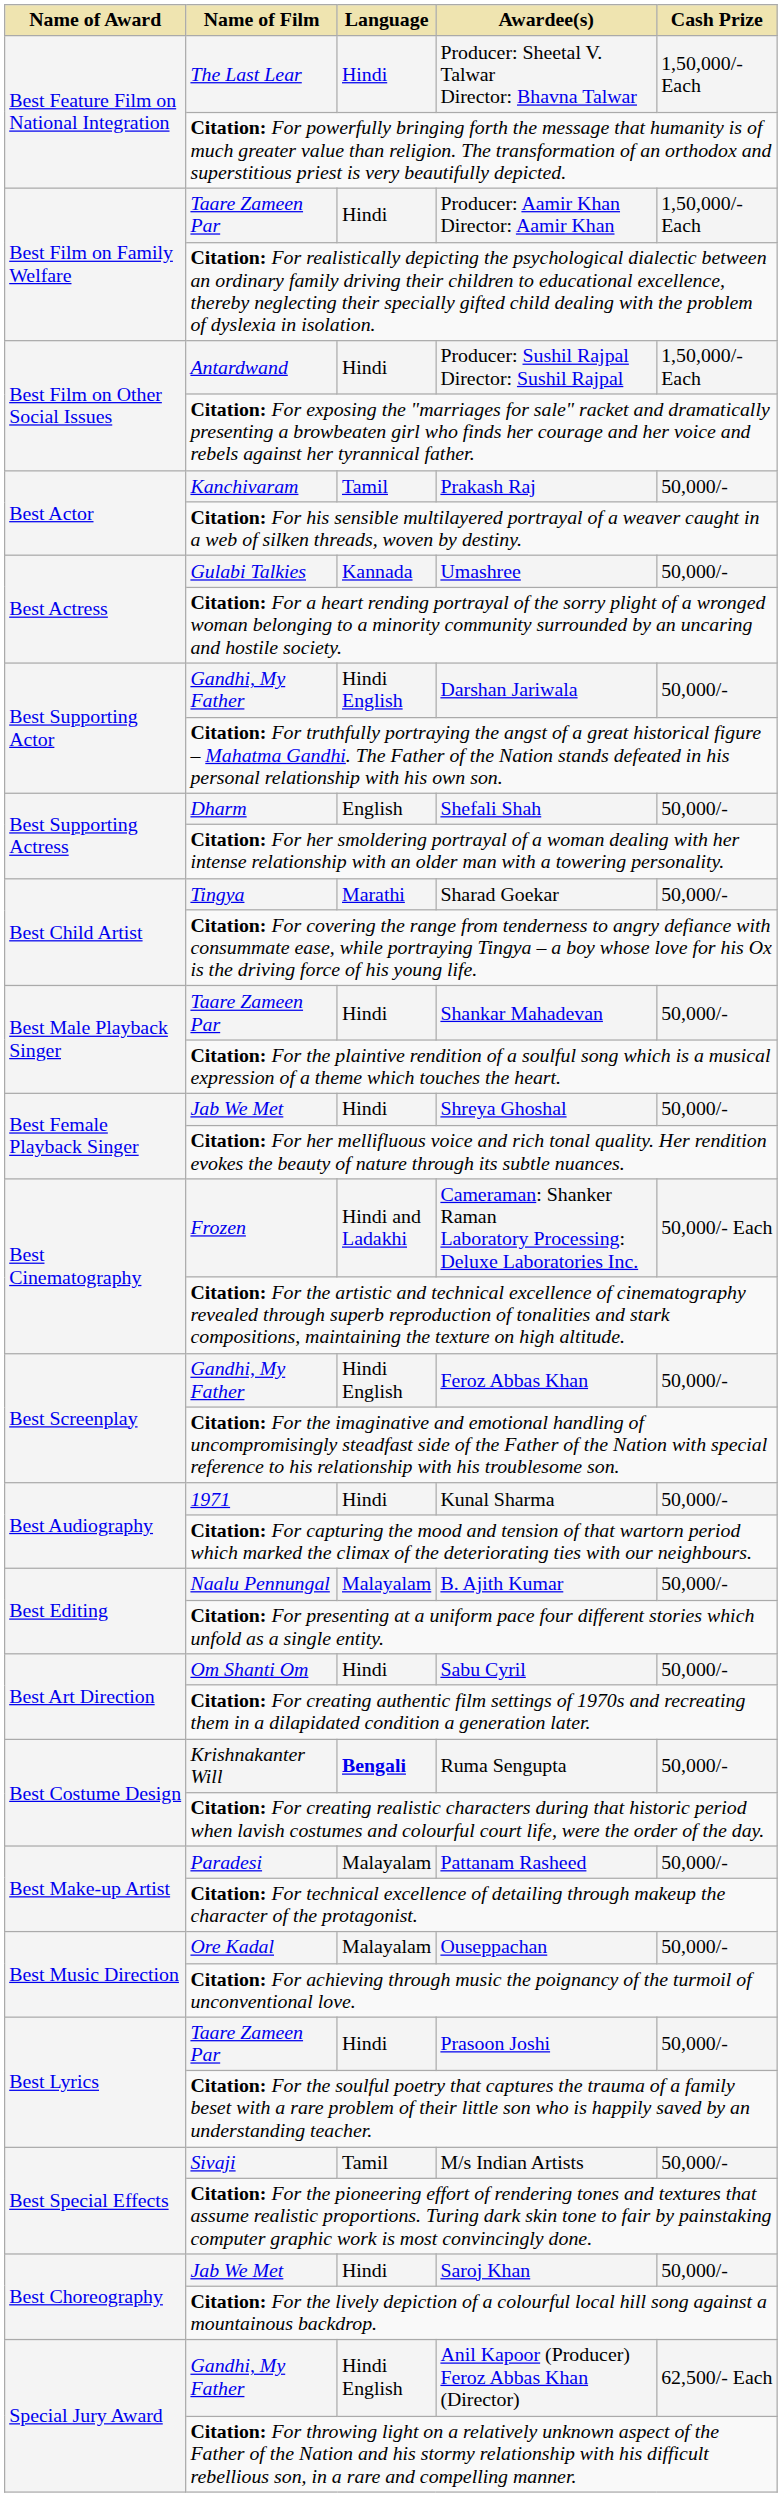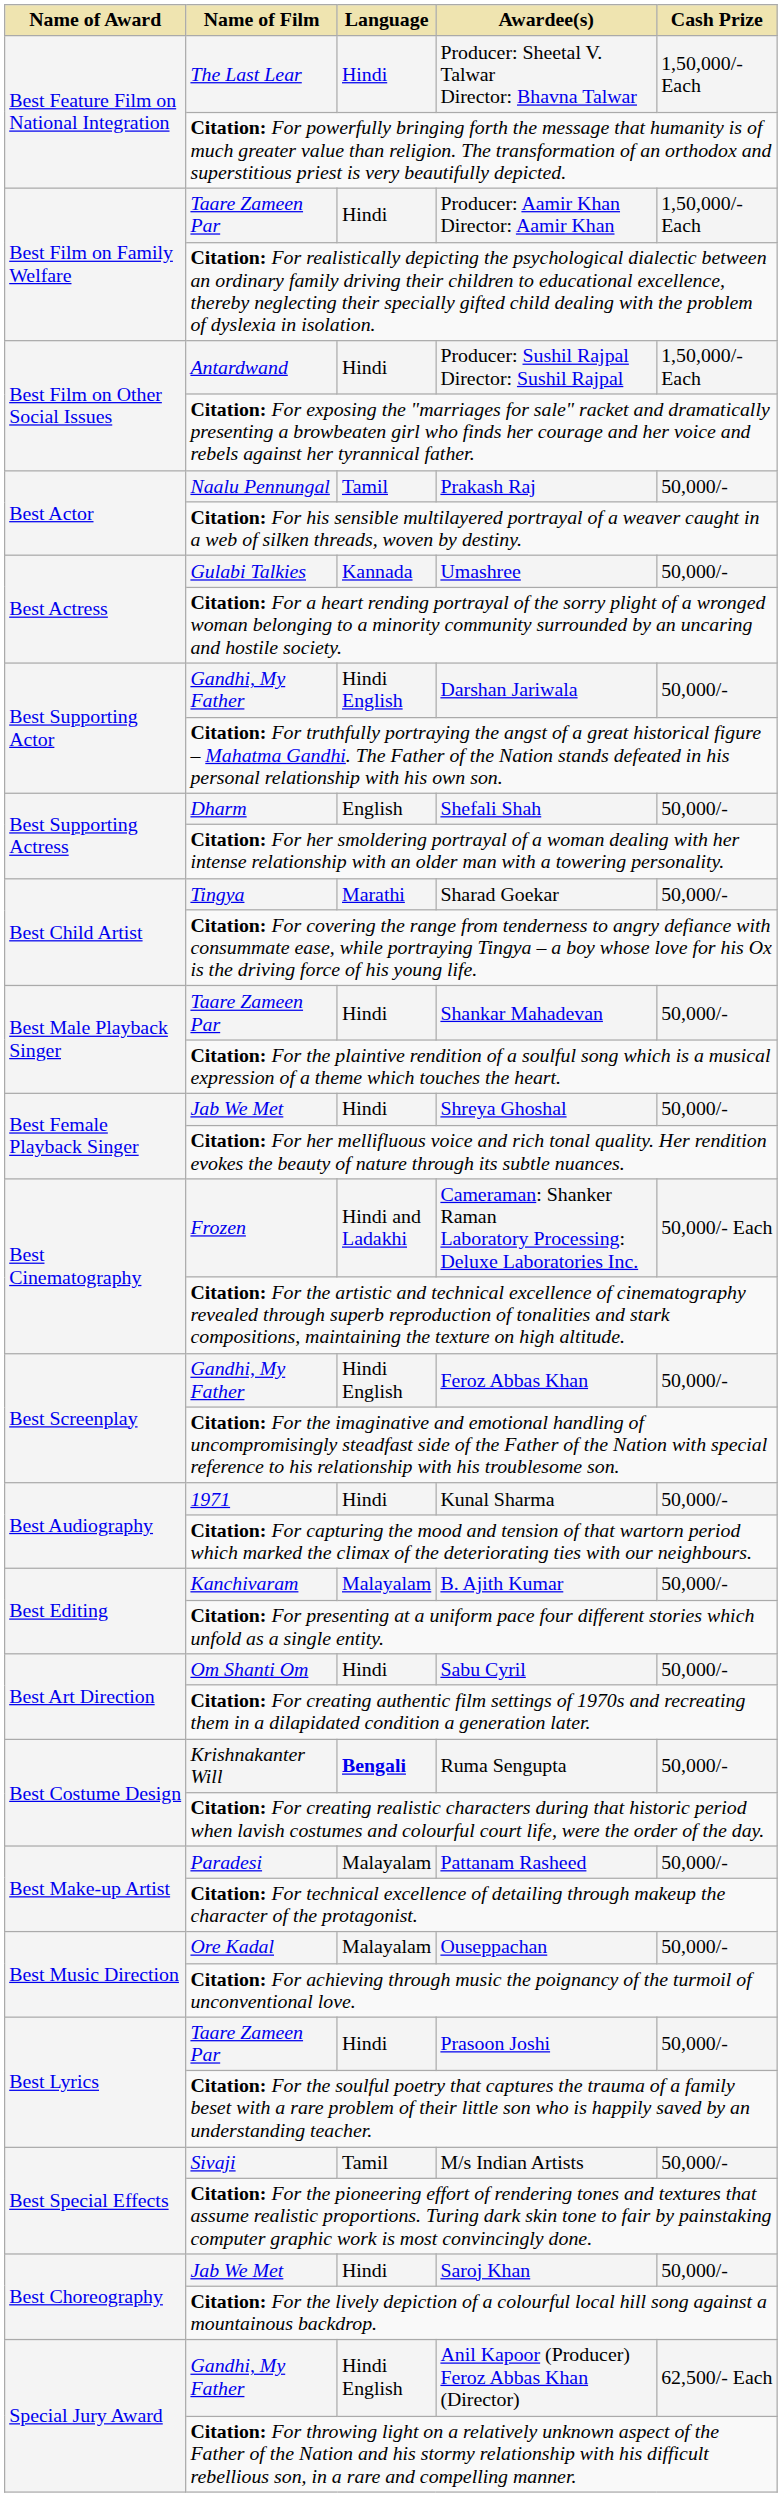(244, 486) Kanchivaram -> (260, 486) Naalu Pennungal
(260, 1584) Naalu Pennungal -> (244, 1584) Kanchivaram
